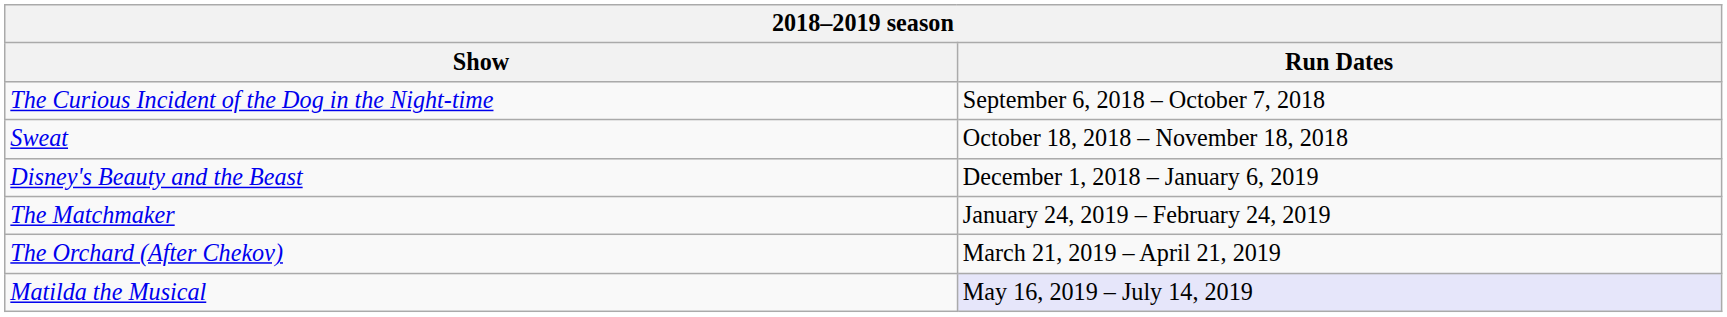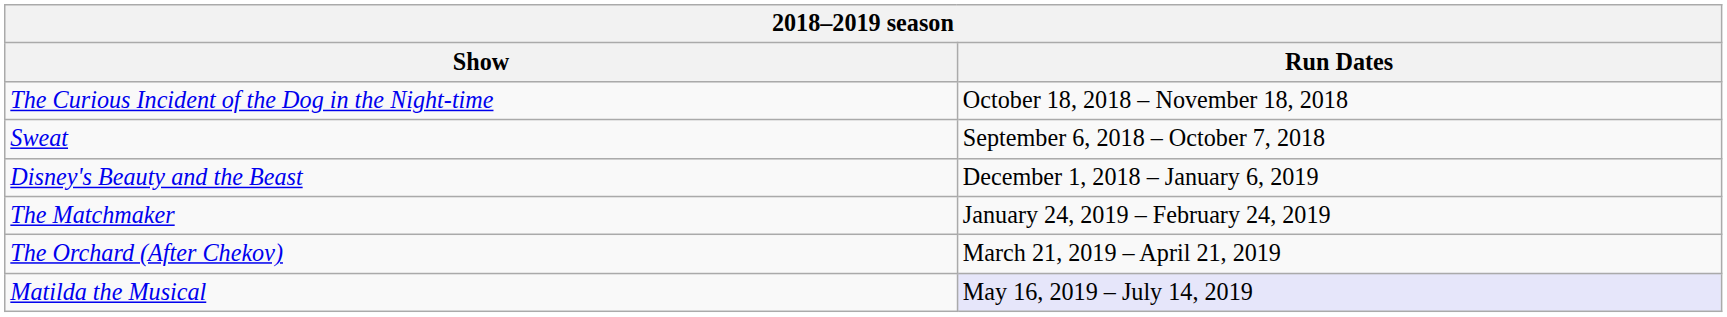(1144, 100) September 6, 2018 – October 7, 2018 -> (1155, 100) October 18, 2018 – November 18, 2018
(1155, 138) October 18, 2018 – November 18, 2018 -> (1144, 138) September 6, 2018 – October 7, 2018
